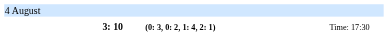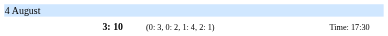(180, 26) bold -> (180, 27) normal
